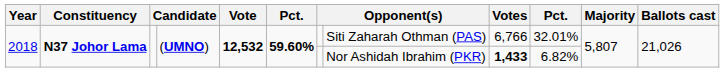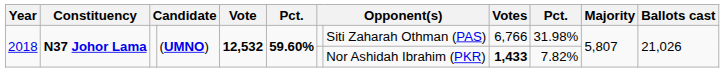(556, 36) 32.01% -> (556, 36) 31.98%
(560, 57) 6.82% -> (560, 57) 7.82%
